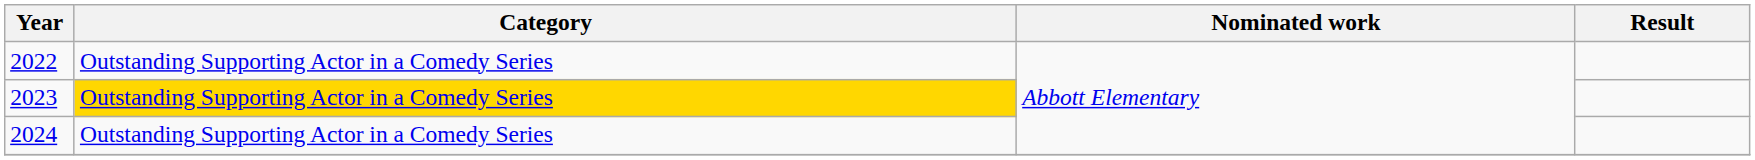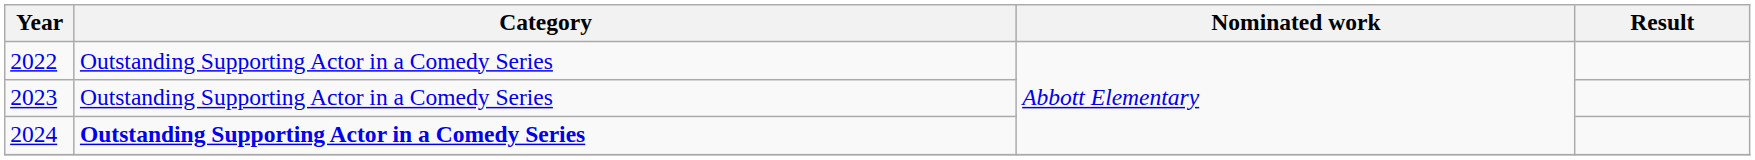(316, 97) gold background -> (316, 97) no background
(316, 135) normal -> (333, 135) bold
